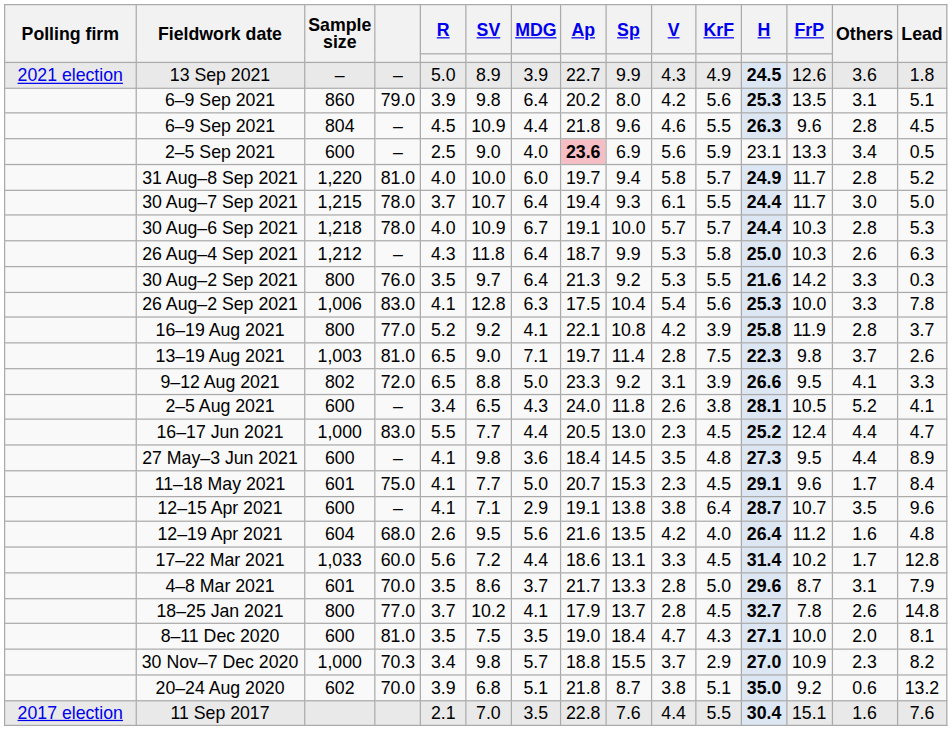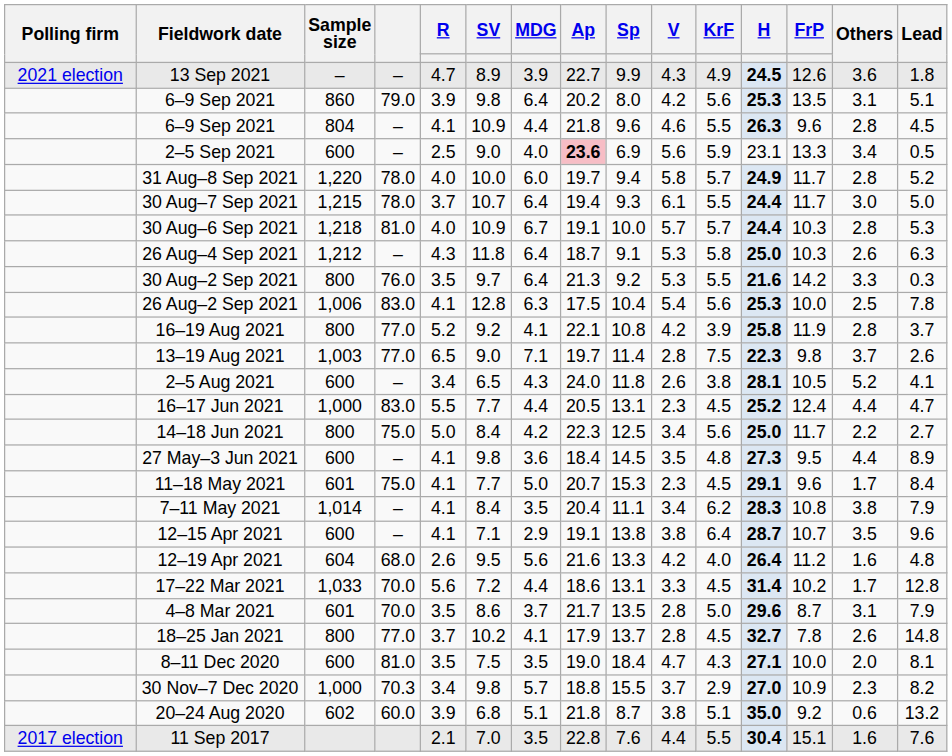(443, 75) 5.0 -> (443, 75) 4.7
(443, 126) 4.5 -> (443, 126) 4.1
(398, 177) 81.0 -> (398, 177) 78.0
(398, 228) 78.0 -> (398, 228) 81.0
(628, 254) 9.9 -> (628, 254) 9.1
(865, 305) 3.3 -> (865, 305) 2.5
(398, 356) 81.0 -> (398, 356) 77.0
- row: (220, 382)
(628, 433) 13.0 -> (628, 407) 13.1
+ row: (220, 433)
+ row: (220, 509)
(628, 535) 13.5 -> (628, 560) 13.3
(398, 560) 60.0 -> (398, 586) 70.0
(628, 586) 13.3 -> (628, 611) 13.5
(398, 688) 70.0 -> (398, 713) 60.0
